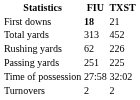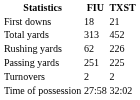(89, 21) bold -> (89, 21) normal
rows swapped: (24, 90) <-> (43, 77)
